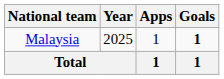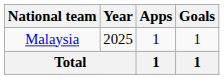(197, 39) bold -> (197, 39) normal
